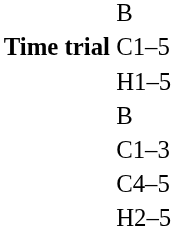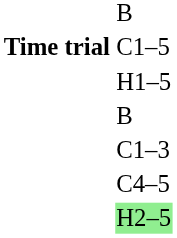(144, 217) no background -> (144, 217) lightgreen background
